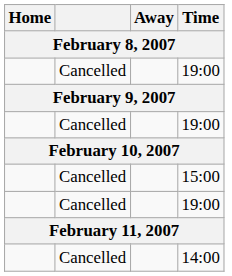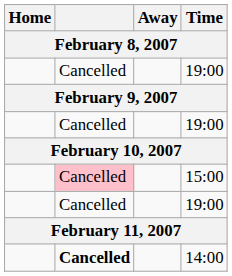(93, 177) no background -> (93, 177) pink background
(93, 257) normal -> (95, 257) bold
